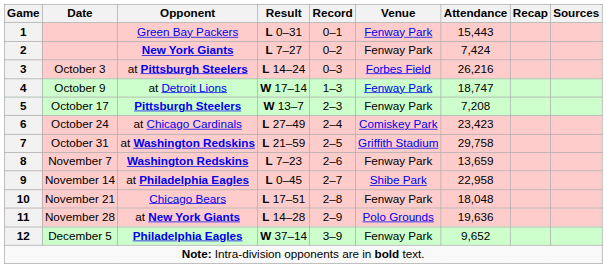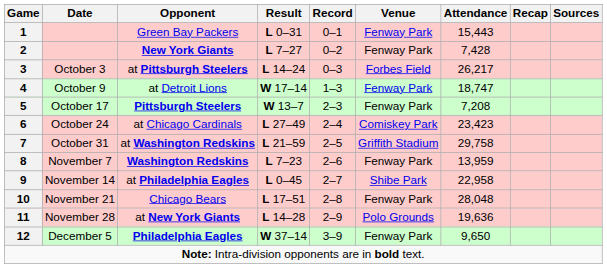(476, 50) 7,424 -> (476, 50) 7,428
(476, 69) 26,216 -> (476, 69) 26,217
(476, 161) 13,659 -> (476, 161) 13,959
(476, 198) 18,048 -> (476, 198) 28,048
(476, 236) 9,652 -> (476, 236) 9,650
